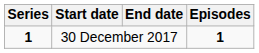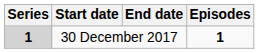(28, 37) no background -> (28, 37) lightgrey background
